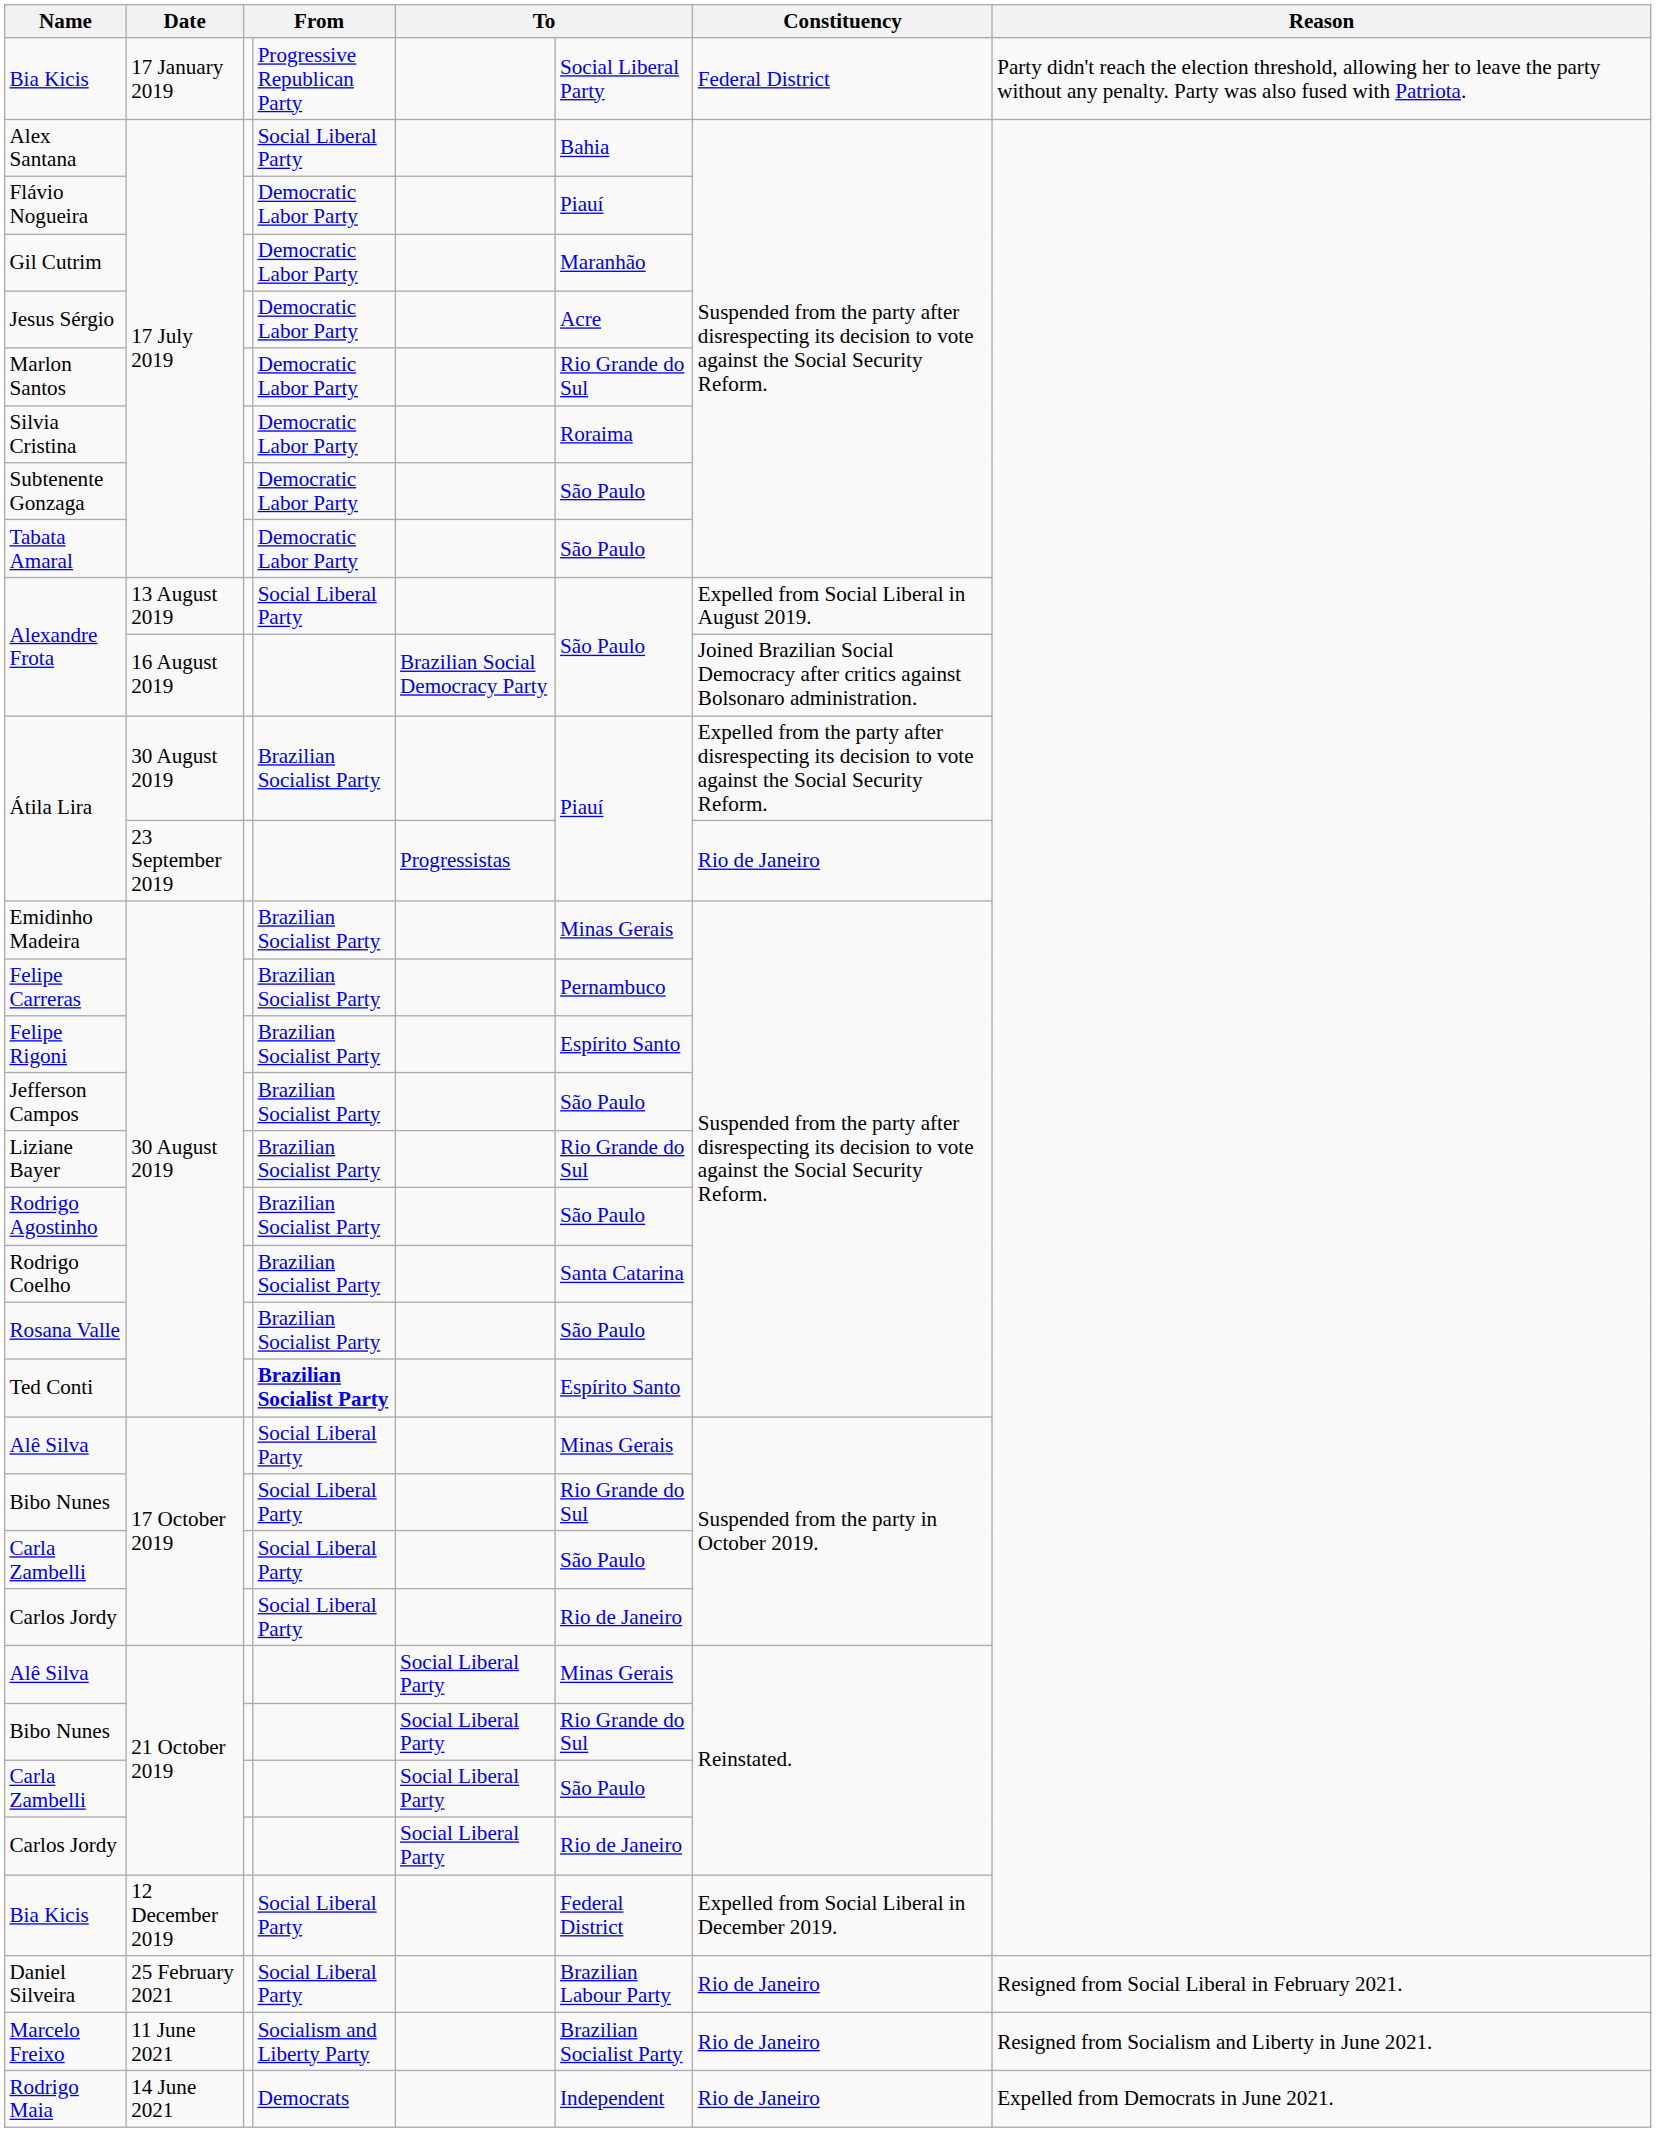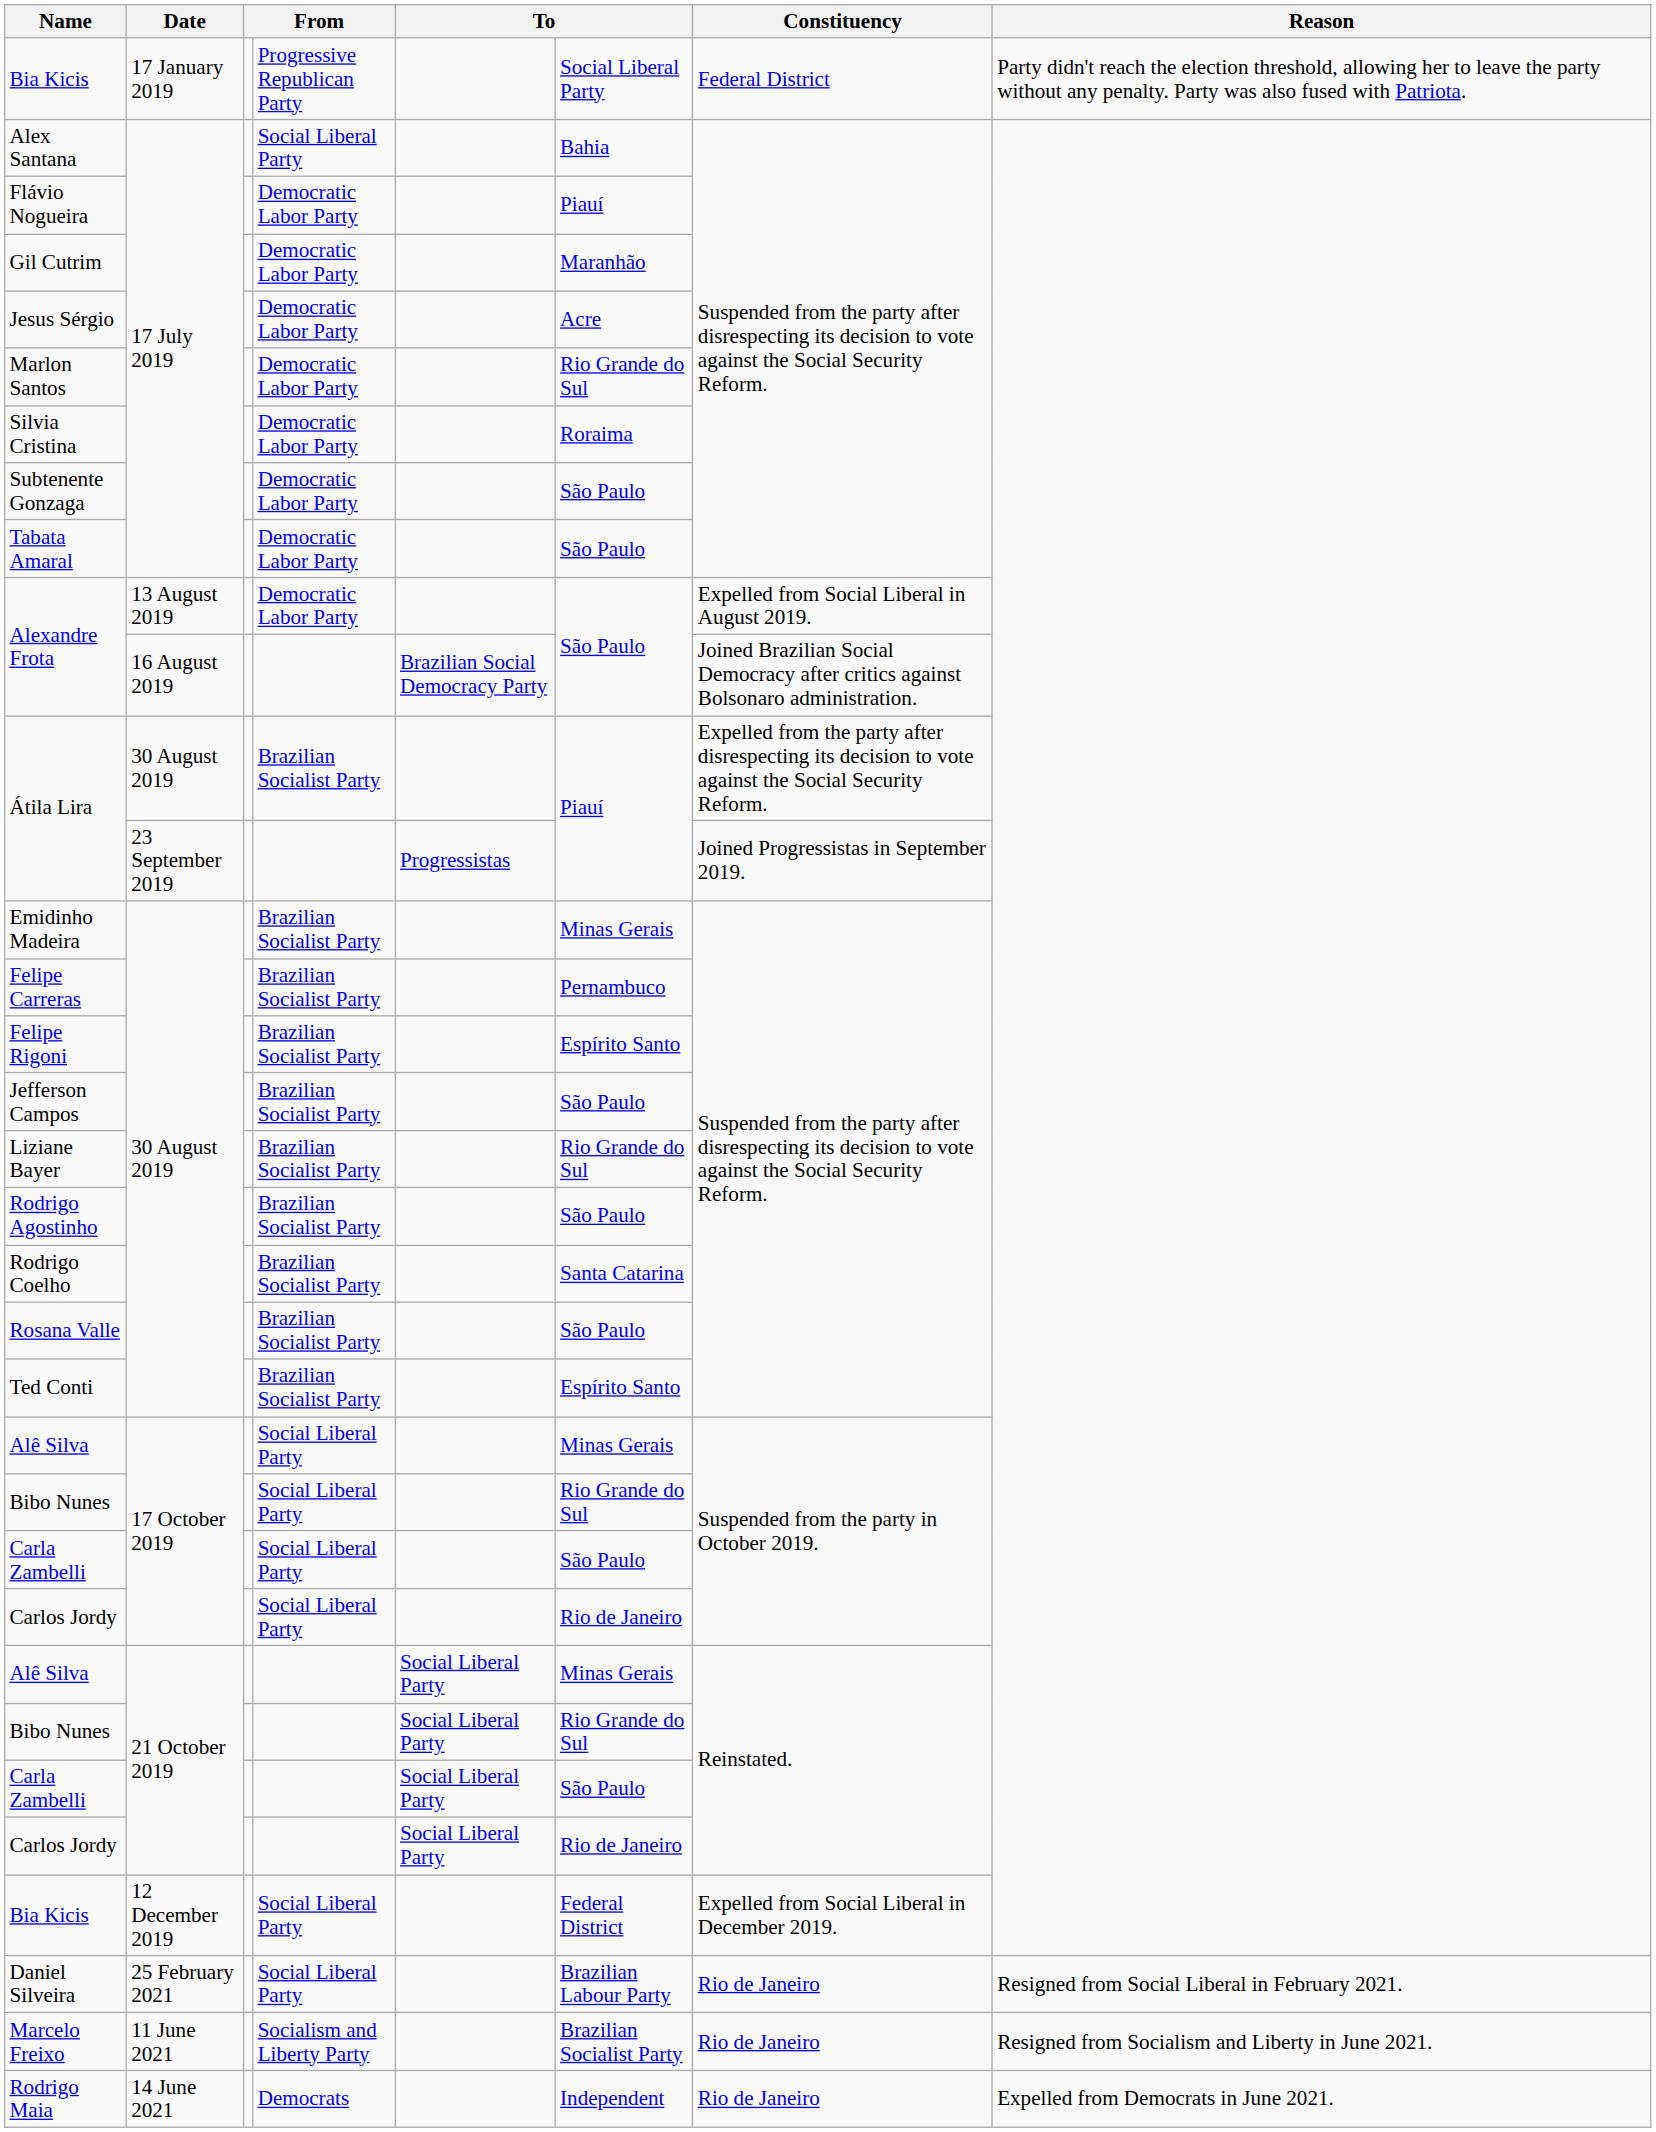(317, 605) Social Liberal Party -> (308, 605) Democratic Labor Party
(759, 860) Rio de Janeiro -> (842, 860) Joined Progressistas in September 2019.
(323, 1387) bold -> (319, 1387) normal
